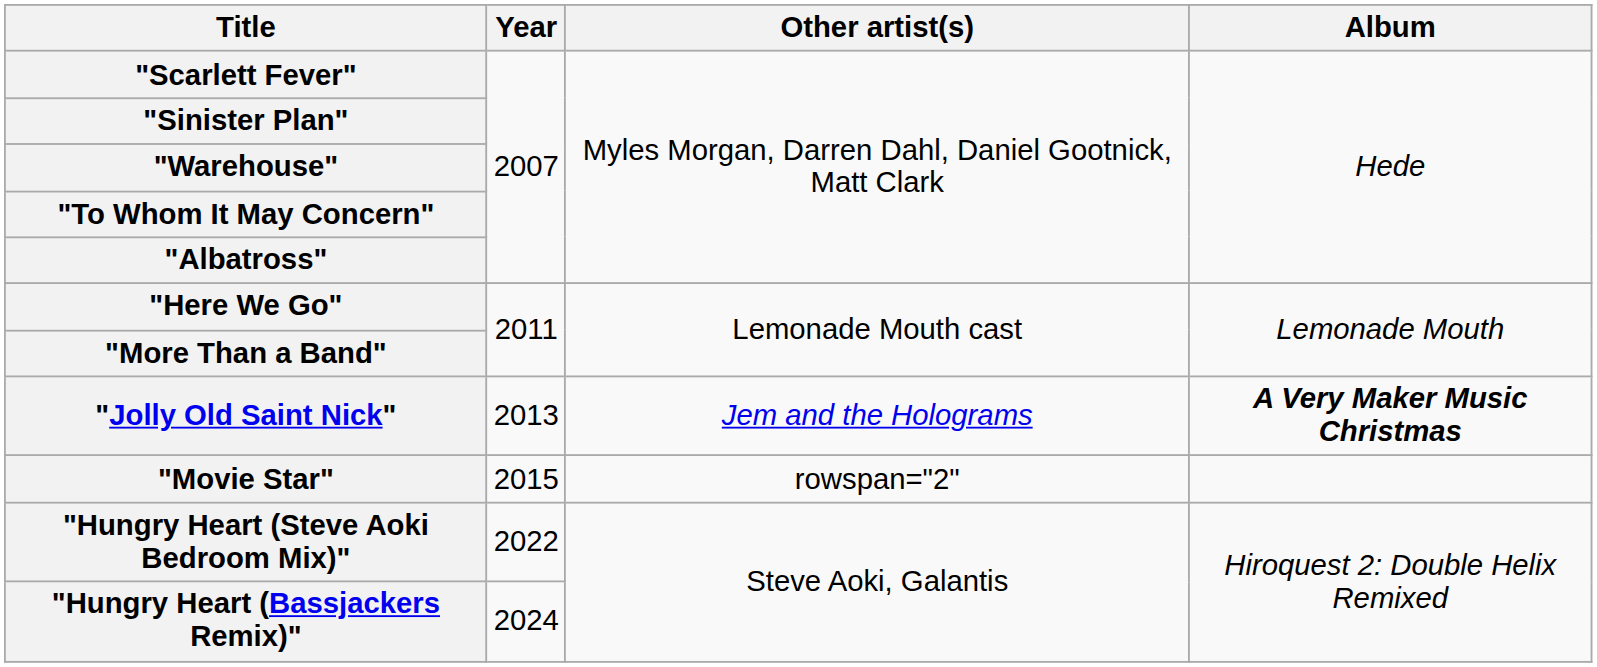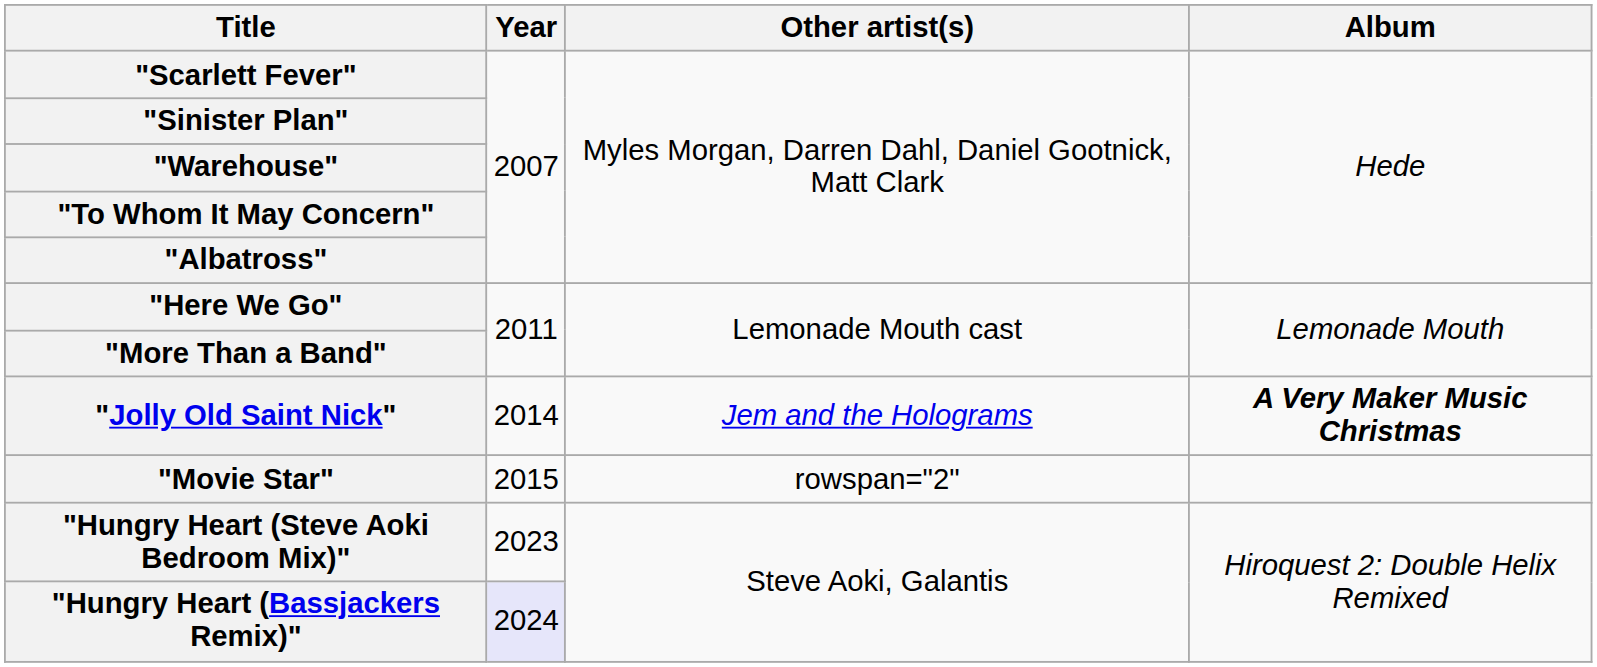(526, 415) 2013 -> (526, 415) 2014
(526, 541) 2022 -> (526, 541) 2023
(526, 620) no background -> (526, 620) lavender background
